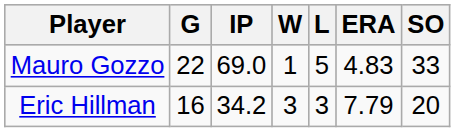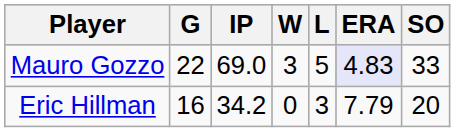(290, 65) 1 -> (290, 65) 3
(369, 65) no background -> (369, 65) lavender background
(290, 106) 3 -> (290, 106) 0
